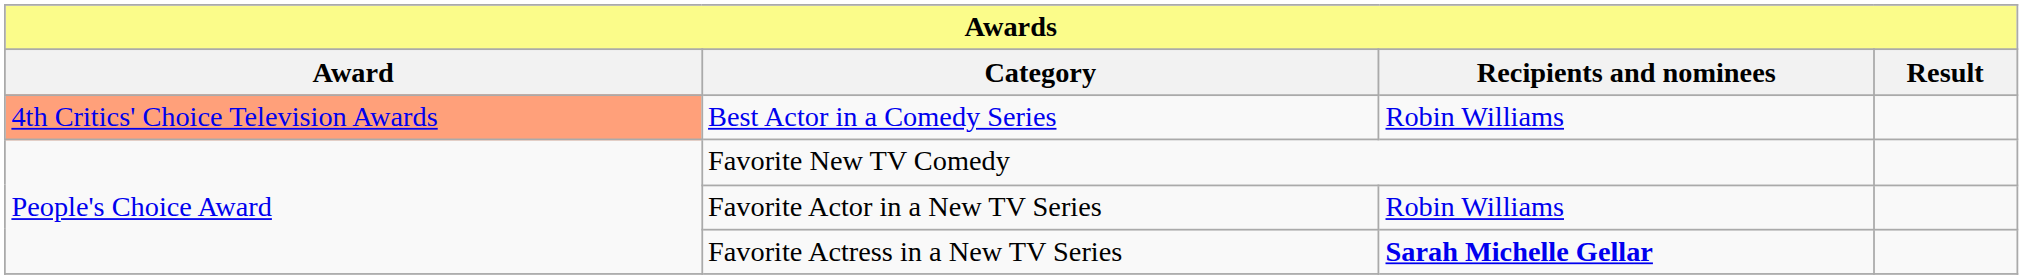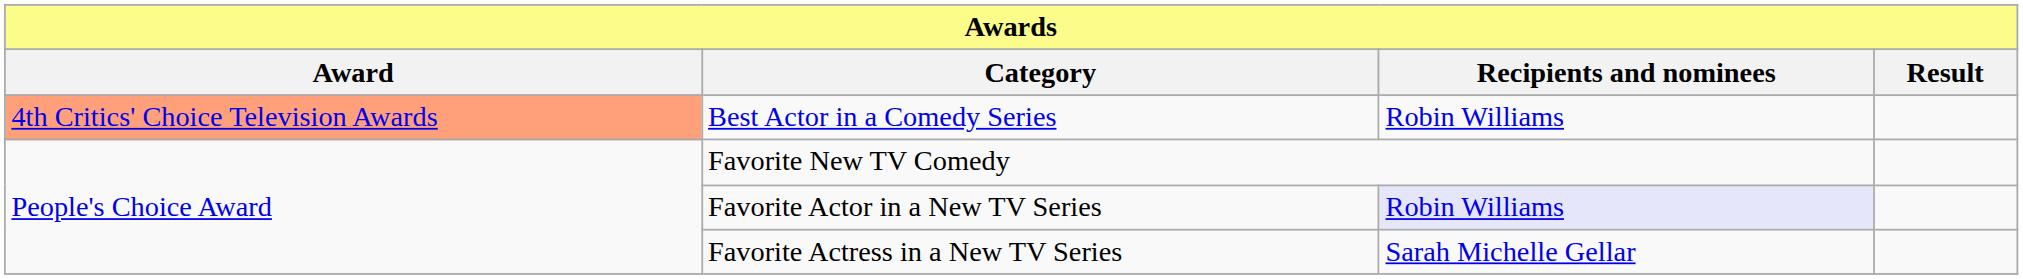(1475, 206) no background -> (1475, 206) lavender background
(1519, 251) bold -> (1511, 251) normal
